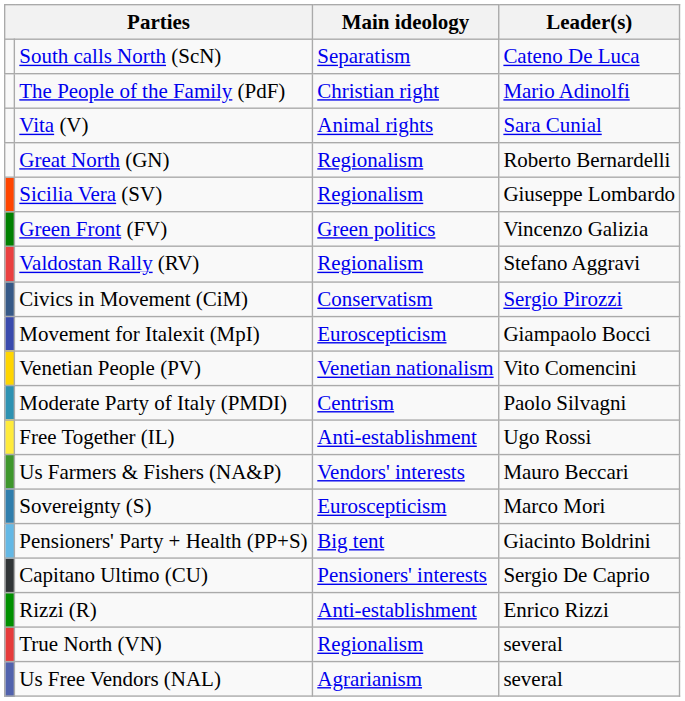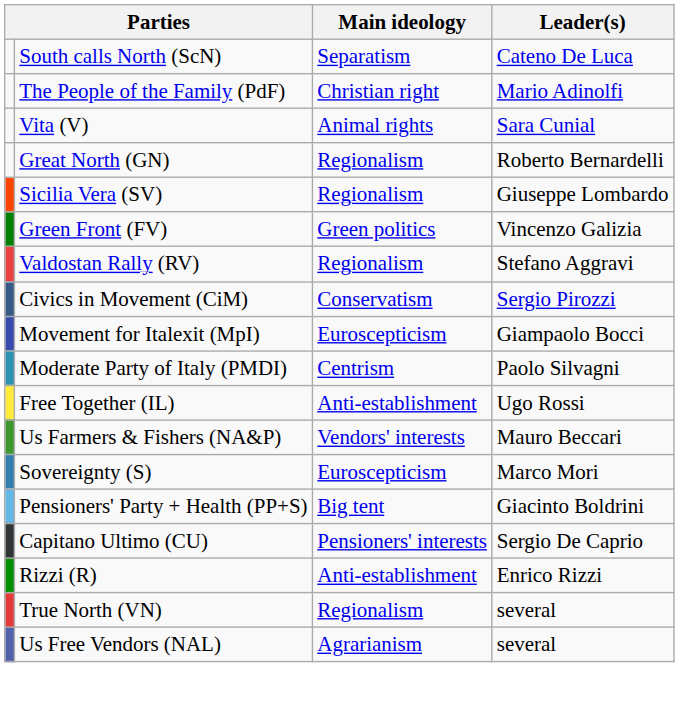- row: (110, 367)
